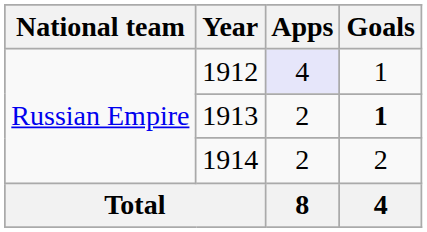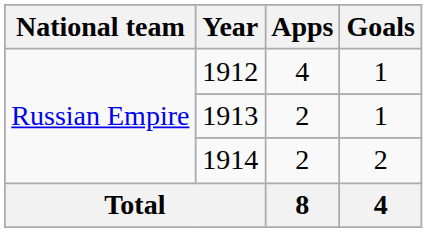(302, 71) lavender background -> (302, 71) no background
(381, 115) bold -> (381, 115) normal
